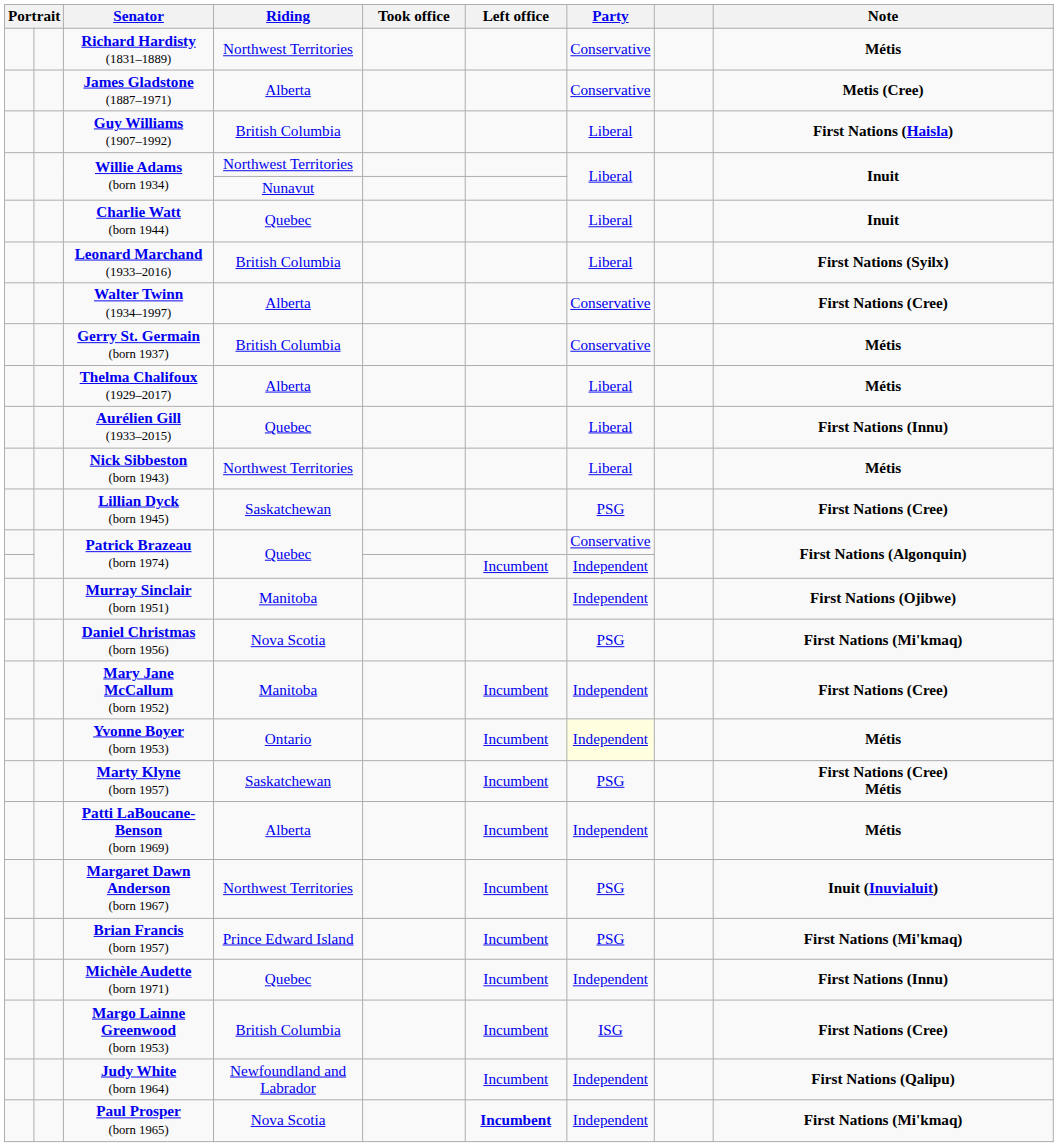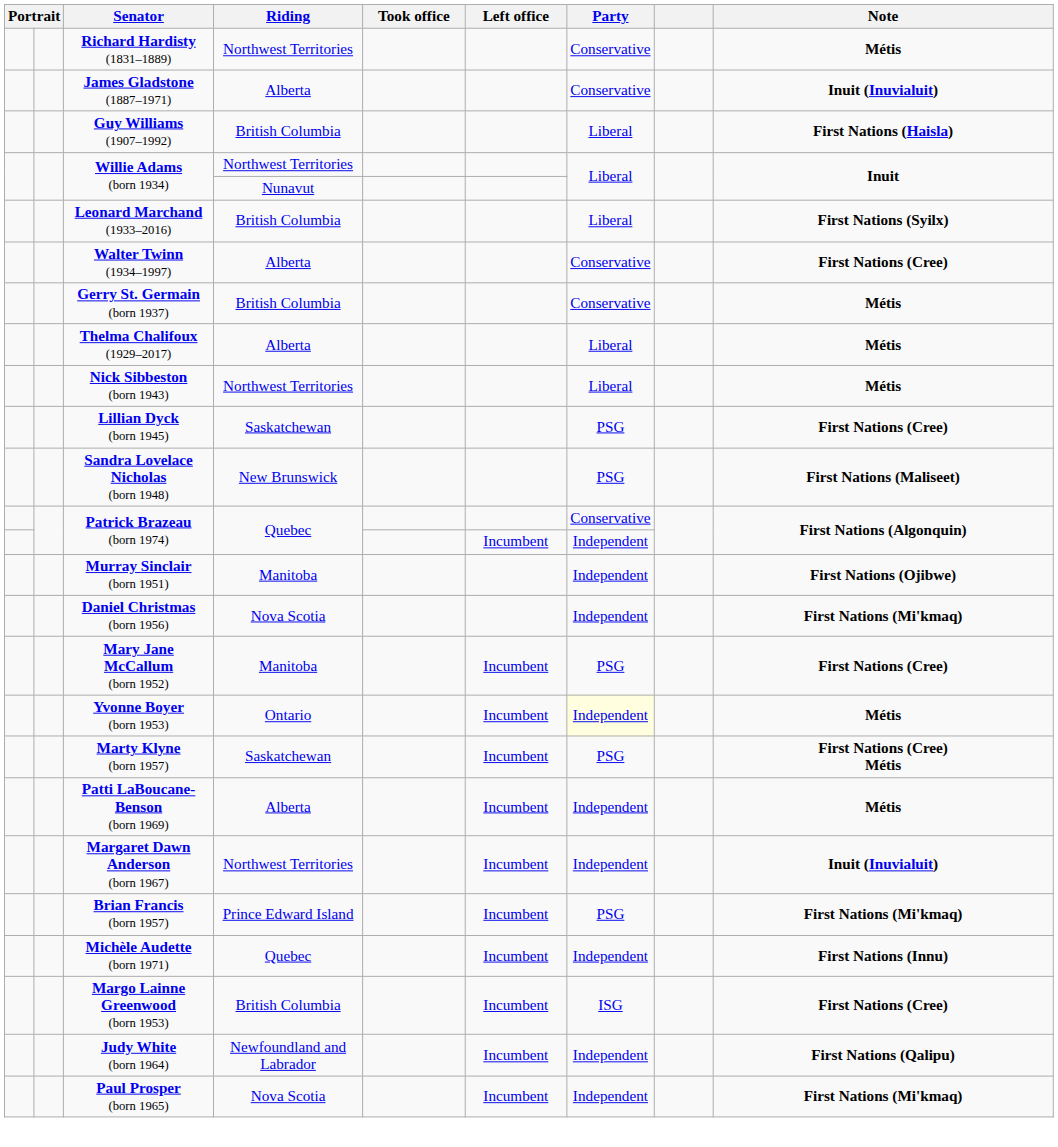(883, 90) Metis (Cree) -> (883, 90) Inuit (Inuvialuit)
- row: (139, 221)
- row: (139, 427)
+ row: (139, 476)
(610, 640) PSG -> (610, 616) Independent
(610, 689) Independent -> (610, 665) PSG
(610, 888) PSG -> (610, 864) Independent
(516, 1120) bold -> (516, 1096) normal
